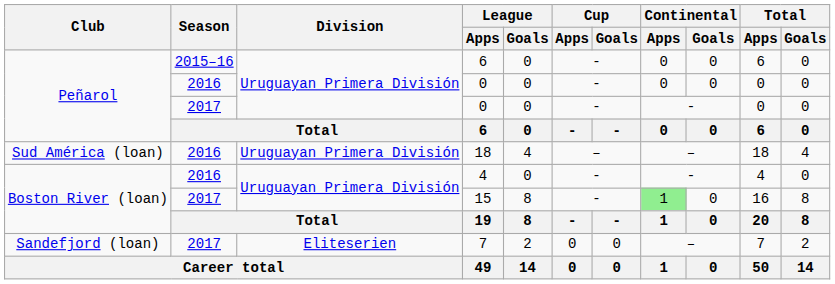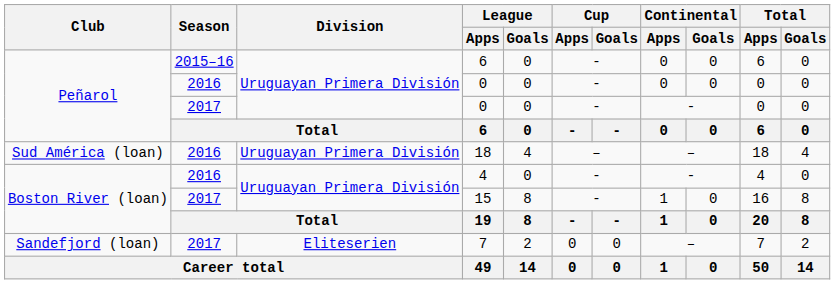(664, 199) lightgreen background -> (664, 199) no background
